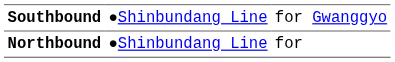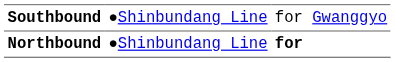(289, 44) normal -> (289, 44) bold
